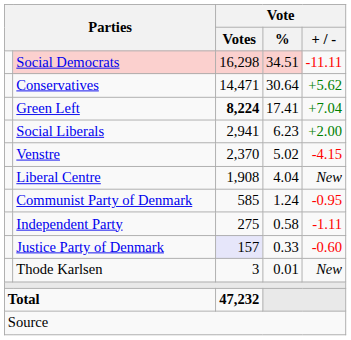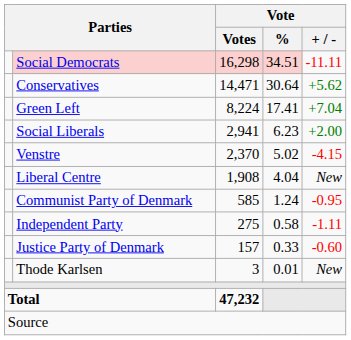(243, 108) bold -> (243, 108) normal
(248, 246) lavender background -> (248, 246) no background
